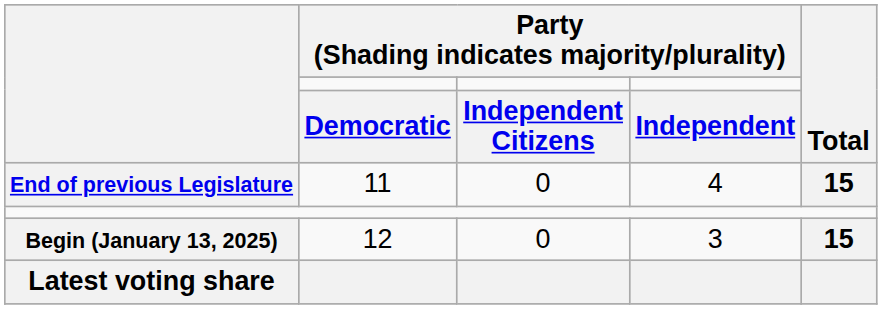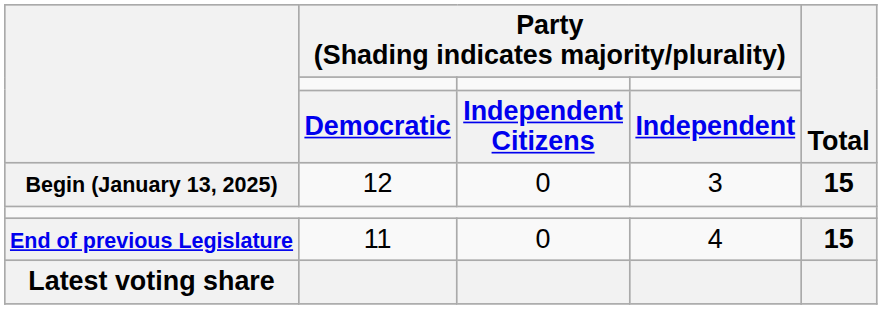rows swapped: (152, 184) <-> (152, 239)
